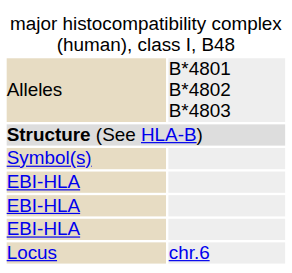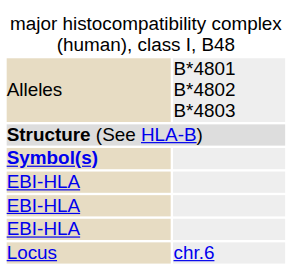(49, 158) normal -> (52, 158) bold
